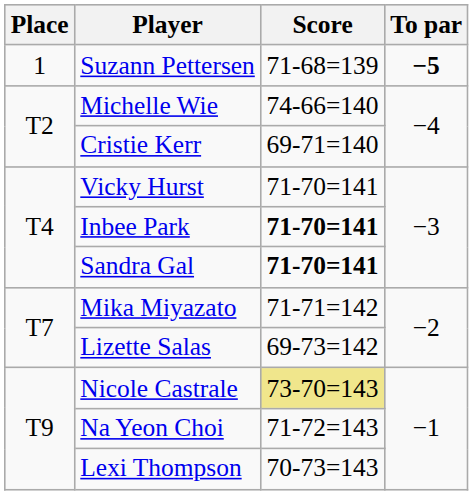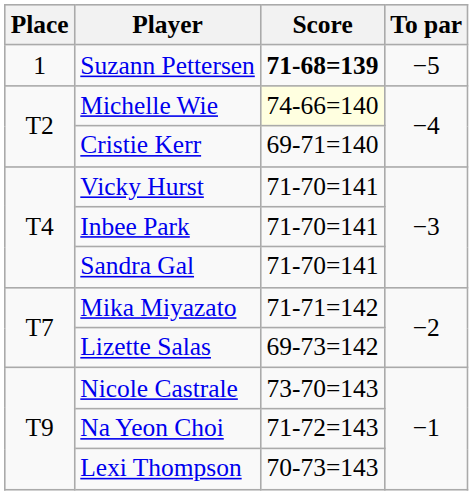(322, 65) normal -> (323, 65) bold
(426, 65) bold -> (426, 65) normal
(322, 105) no background -> (322, 105) lightyellow background
(323, 226) bold -> (322, 226) normal
(323, 266) bold -> (322, 266) normal
(322, 387) khaki background -> (322, 387) no background
